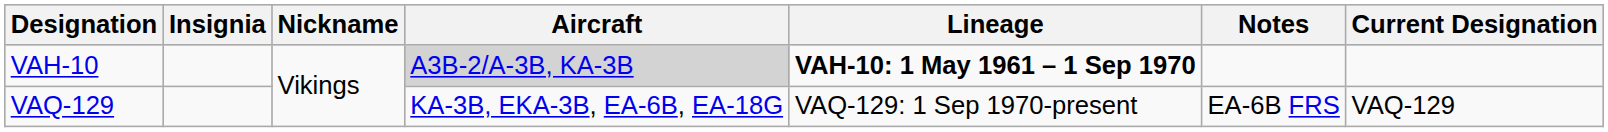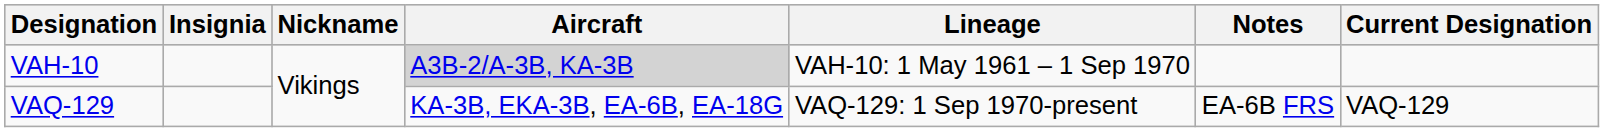(995, 65) bold -> (992, 65) normal
